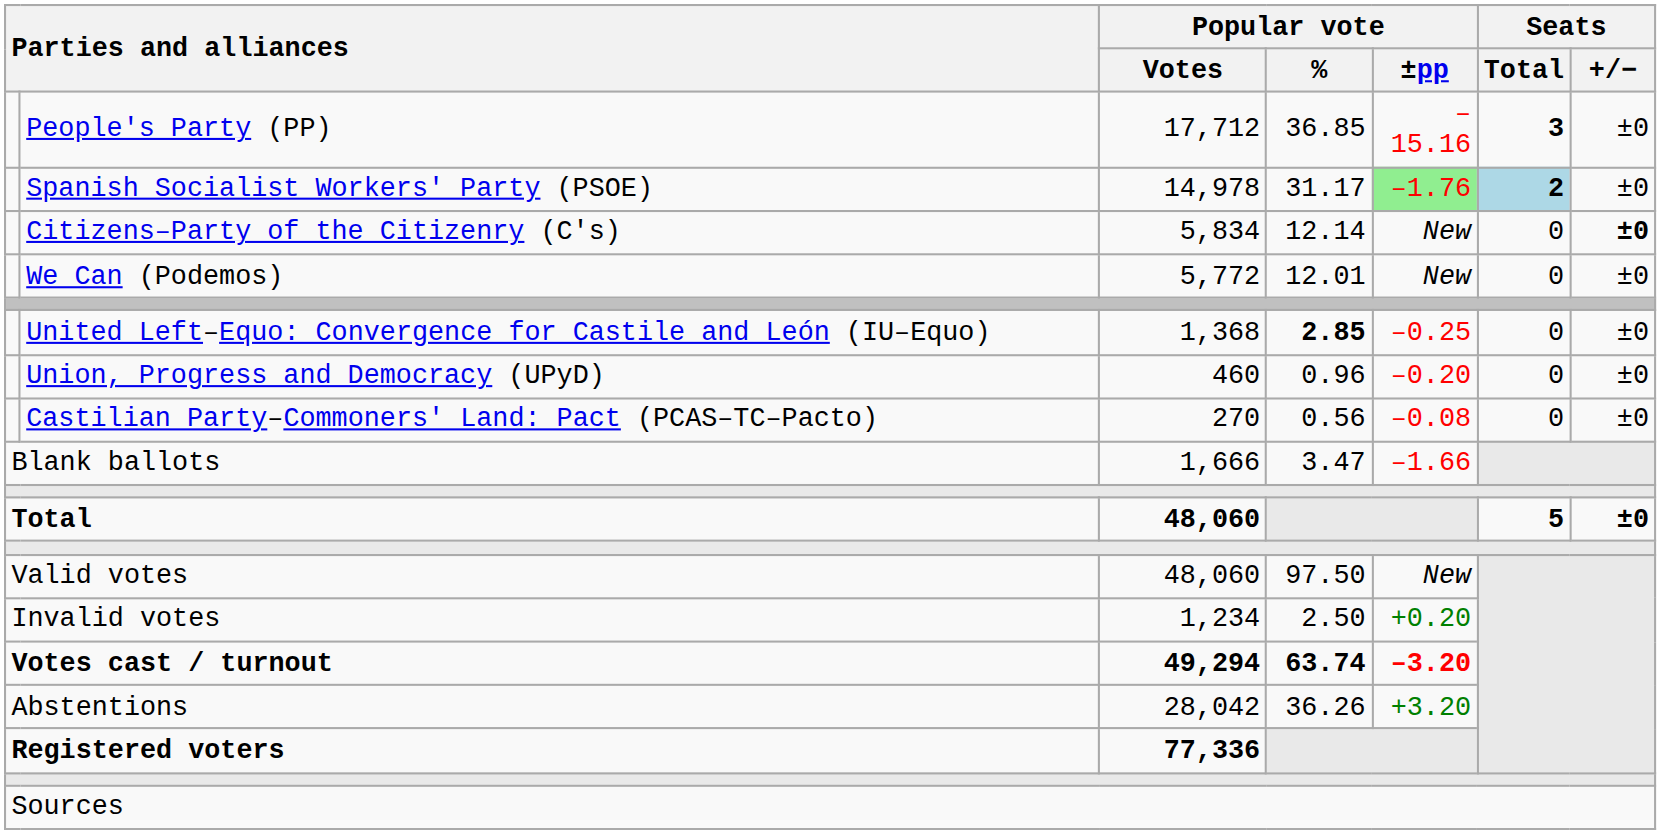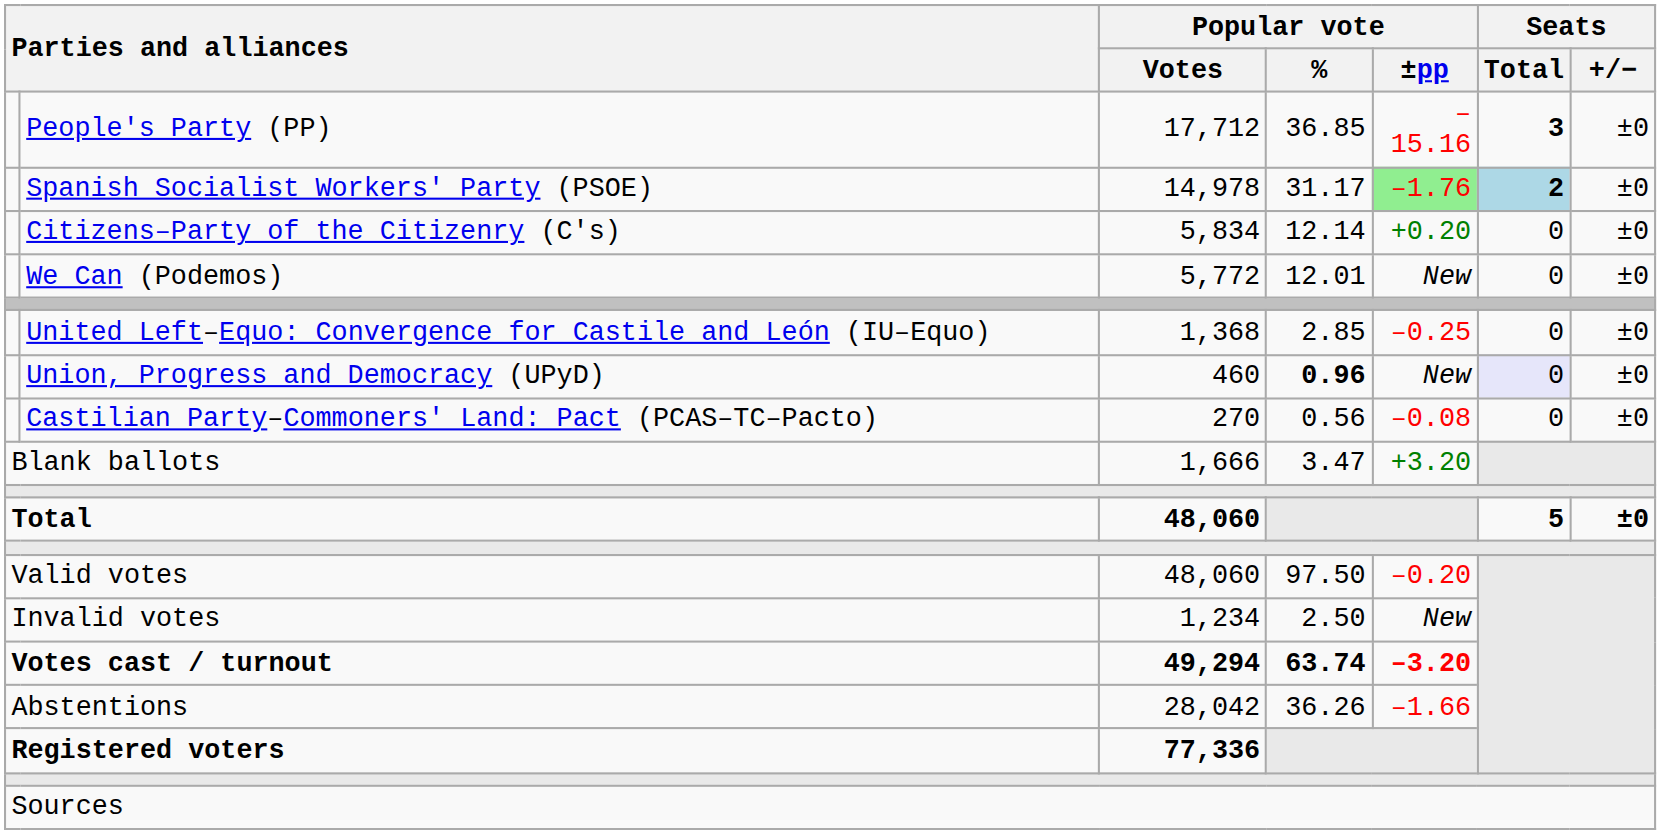(1447, 232) New -> (1431, 232) +0.20
(1633, 232) bold -> (1633, 232) normal
(1333, 332) bold -> (1333, 332) normal
(1333, 376) normal -> (1333, 376) bold
(1431, 376) –0.20 -> (1447, 376) New
(1556, 376) no background -> (1556, 376) lavender background
(1431, 463) –1.66 -> (1431, 463) +3.20
(1447, 576) New -> (1431, 576) –0.20
(1431, 620) +0.20 -> (1447, 620) New
(1431, 707) +3.20 -> (1431, 707) –1.66
